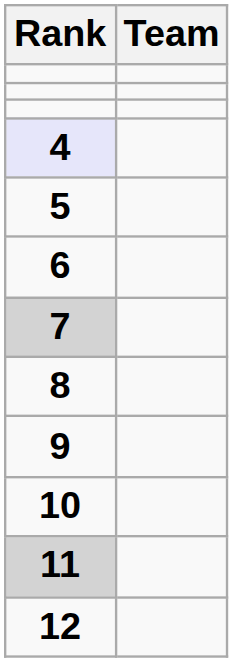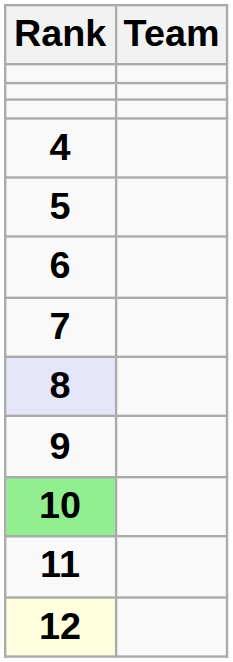(60, 146) lavender background -> (60, 146) no background
(60, 326) lightgrey background -> (60, 326) no background
(60, 386) no background -> (60, 386) lavender background
(60, 505) no background -> (60, 505) lightgreen background
(60, 565) lightgrey background -> (60, 565) no background
(60, 625) no background -> (60, 625) lightyellow background
